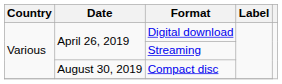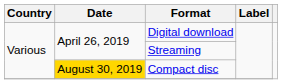(100, 69) no background -> (100, 69) gold background
